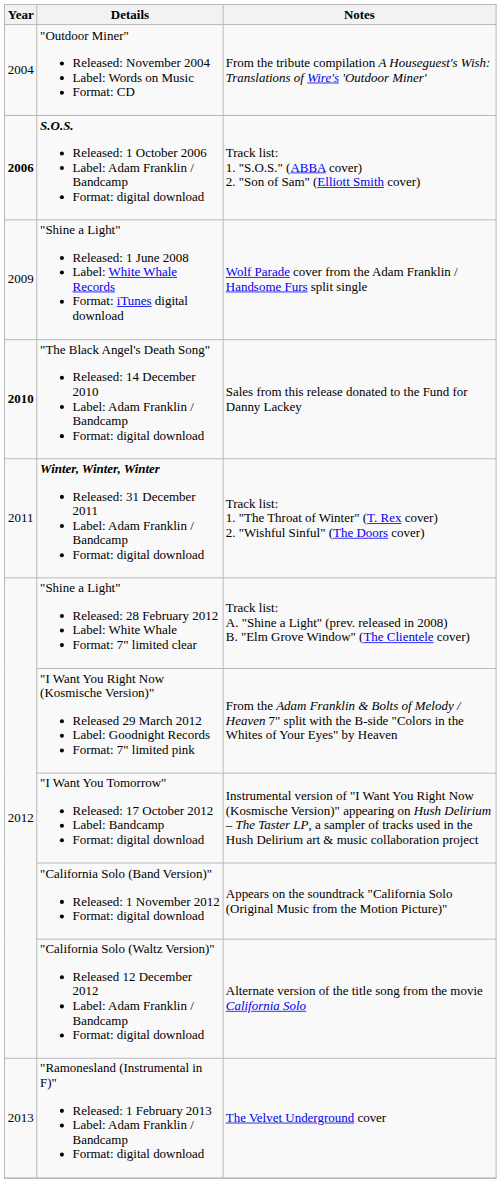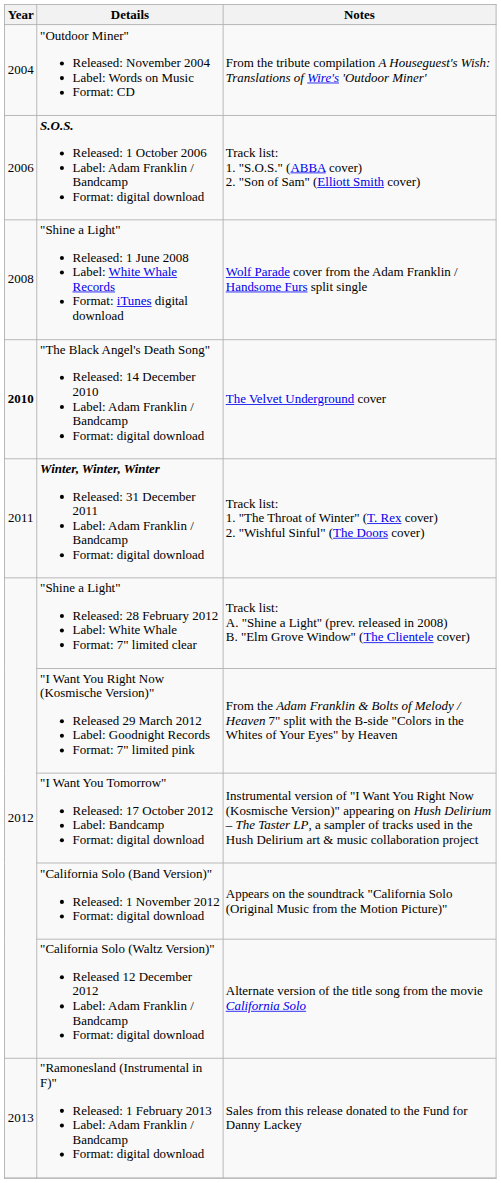(21, 167) bold -> (21, 167) normal
(21, 279) 2009 -> (21, 279) 2008
(347, 399) Sales from this release donated to the Fund for Danny Lackey -> (306, 399) The Velvet Underground cover
(306, 1118) The Velvet Underground cover -> (347, 1118) Sales from this release donated to the Fund for Danny Lackey
